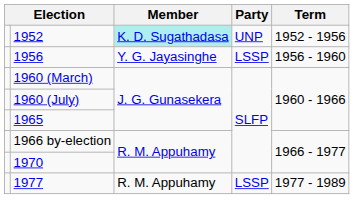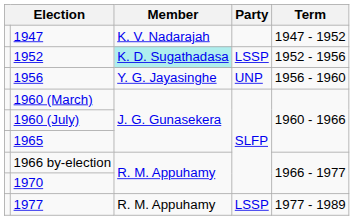+ row: (28, 36)
(249, 36) UNP -> (252, 57) LSSP
(252, 57) LSSP -> (249, 78) UNP
